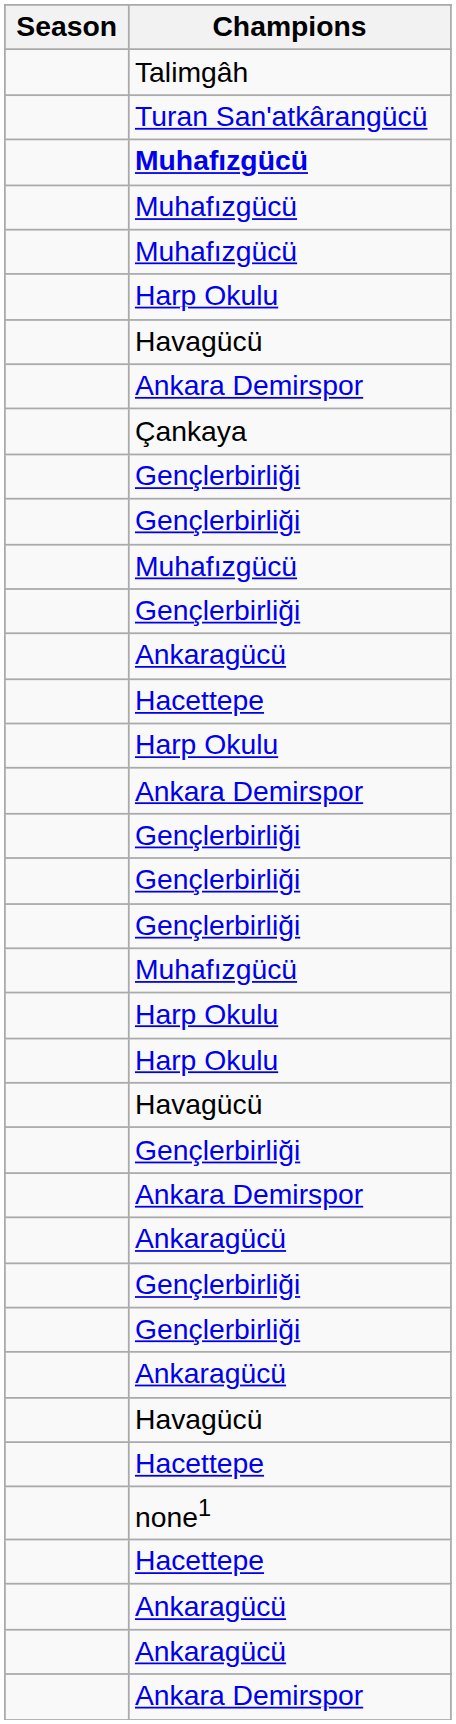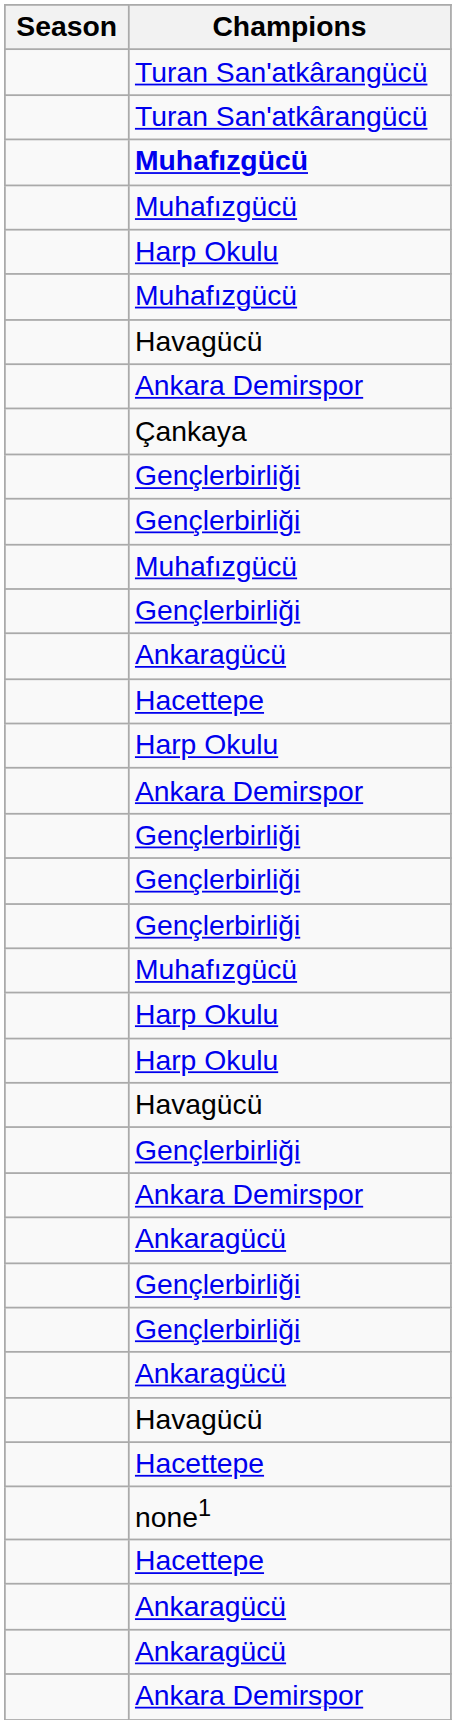(192, 71) Talimgâh -> (281, 71) Turan San'atkârangücü
(216, 251) Muhafızgücü -> (207, 251) Harp Okulu
(207, 296) Harp Okulu -> (216, 296) Muhafızgücü
